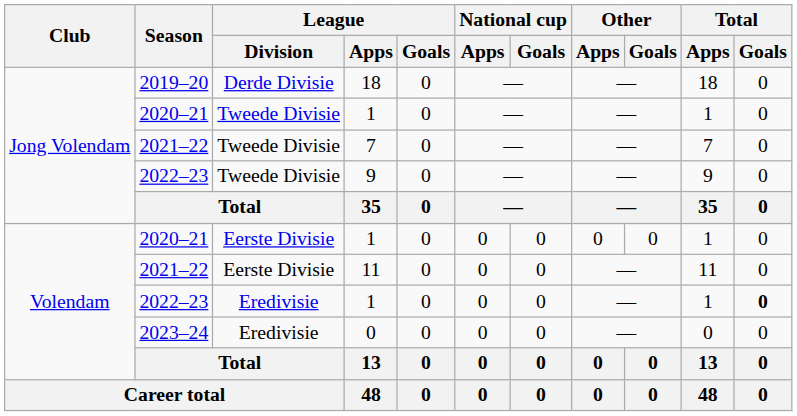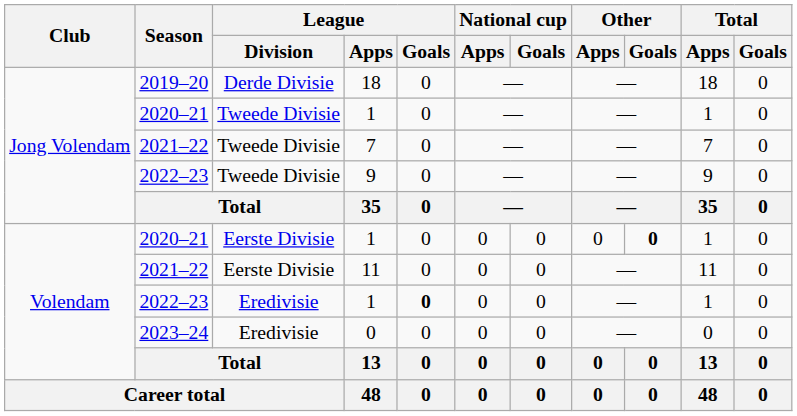(653, 238) normal -> (653, 238) bold
(426, 301) normal -> (426, 301) bold
(763, 301) bold -> (763, 301) normal
